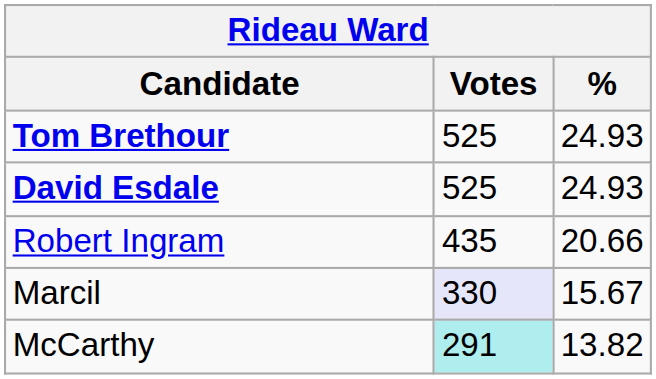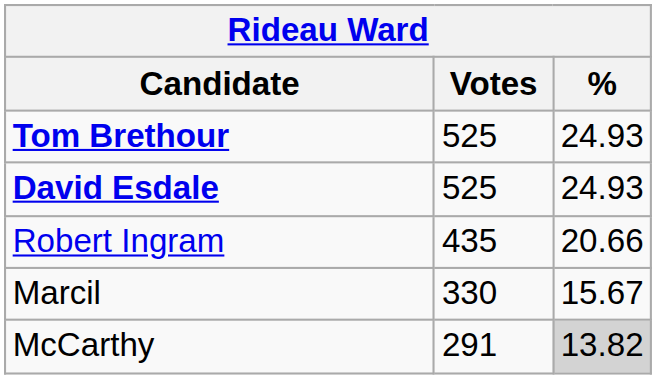(470, 293) lavender background -> (470, 293) no background
(470, 345) paleturquoise background -> (470, 345) no background
(602, 345) no background -> (602, 345) lightgrey background
